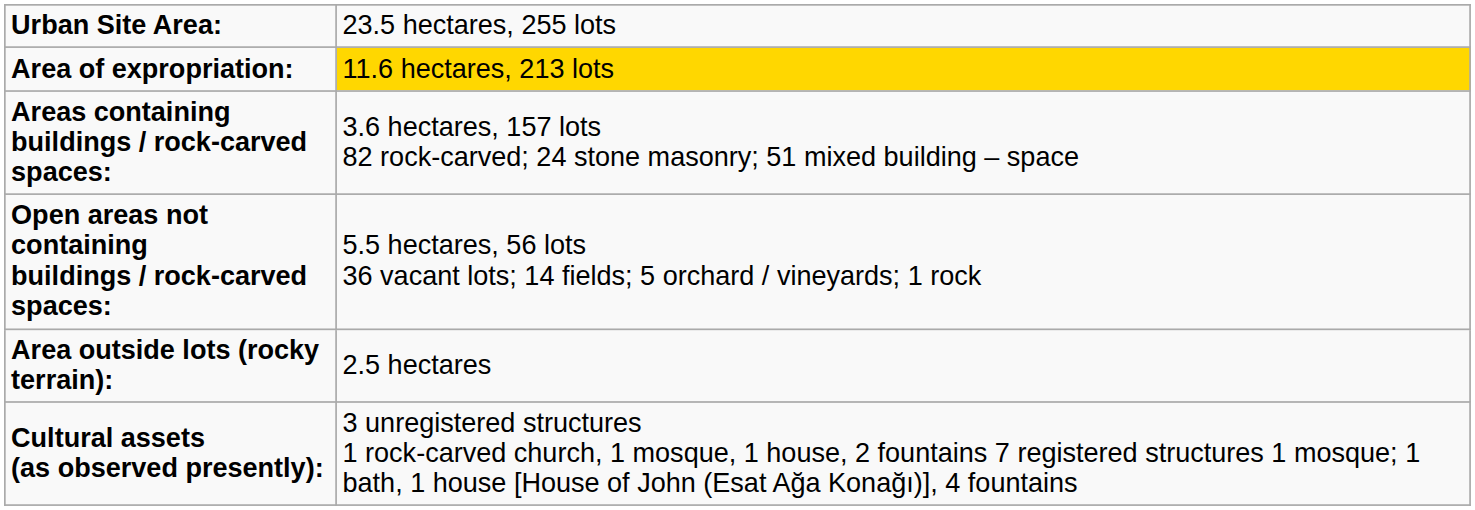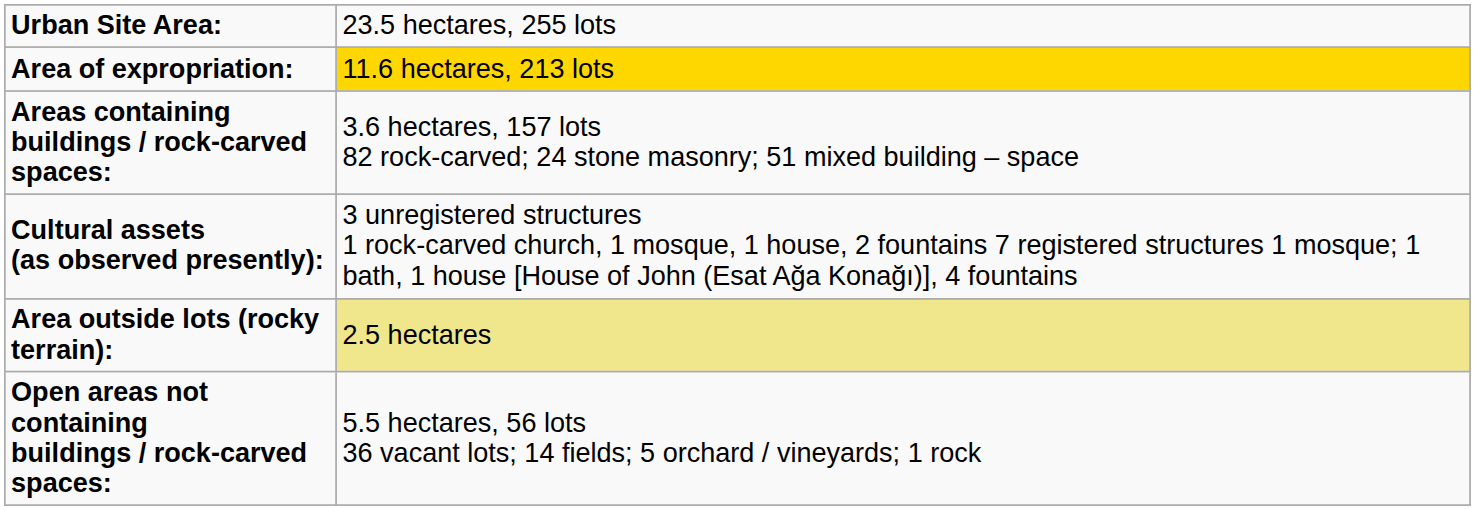rows swapped: (159, 261) <-> (167, 453)
(417, 364) no background -> (417, 334) khaki background
